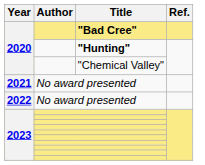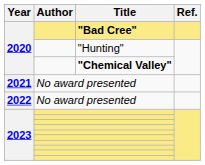(104, 48) bold -> (101, 48) normal
(121, 65) normal -> (125, 65) bold
